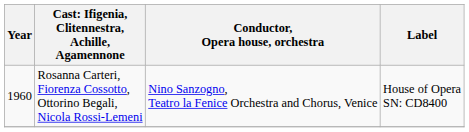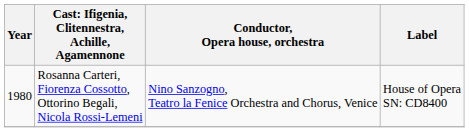(20, 96) 1960 -> (20, 96) 1980
